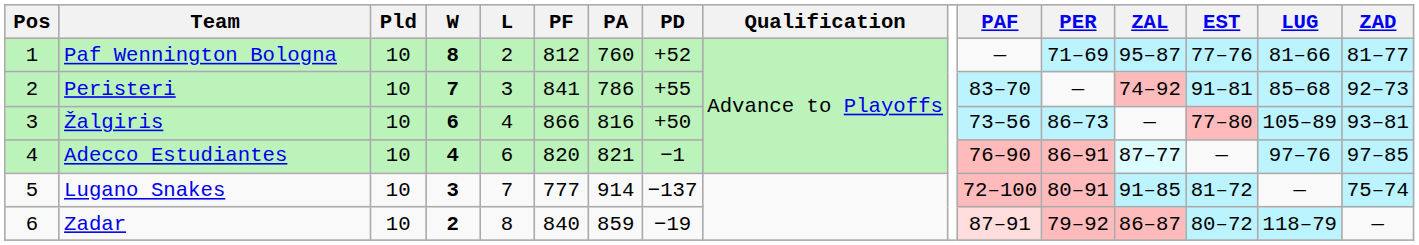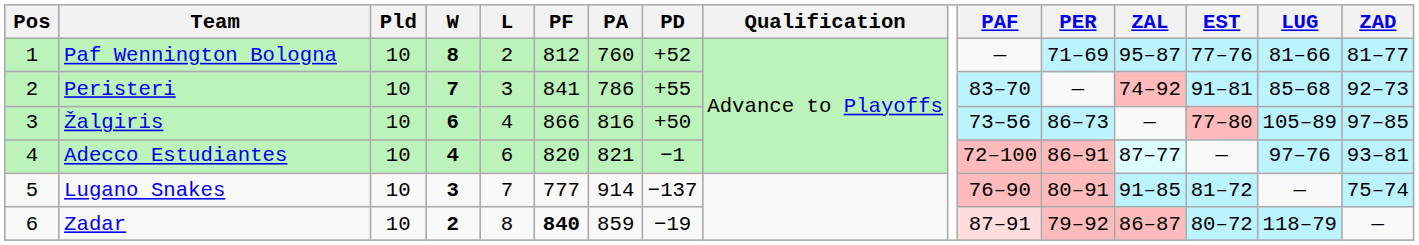(1378, 123) 93–81 -> (1378, 123) 97–85
(1000, 156) 76–90 -> (1000, 156) 72–100
(1378, 156) 97–85 -> (1378, 156) 93–81
(1000, 190) 72–100 -> (1000, 190) 76–90
(561, 224) normal -> (561, 224) bold
